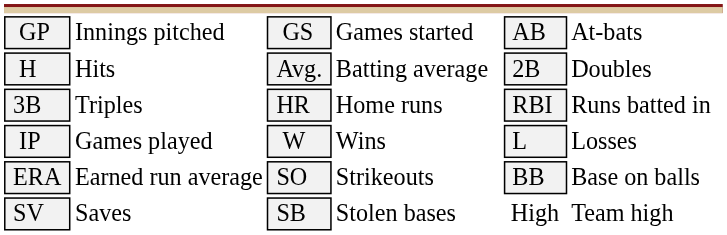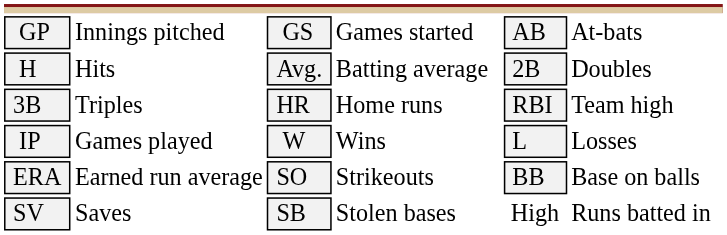(641, 104) Runs batted in -> (622, 104) Team high
(622, 213) Team high -> (641, 213) Runs batted in
